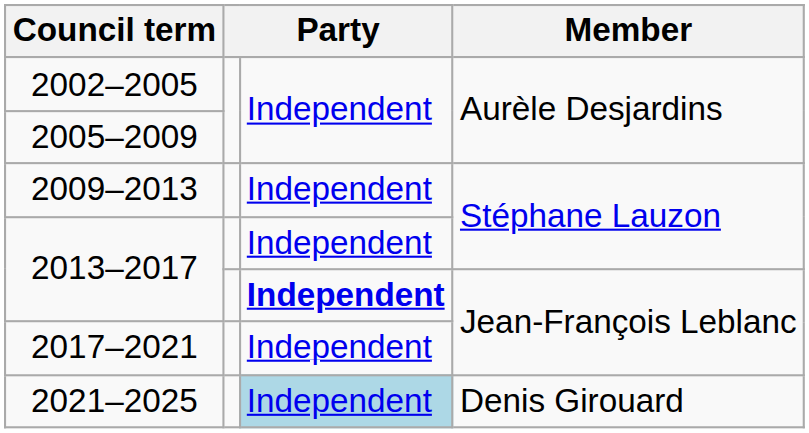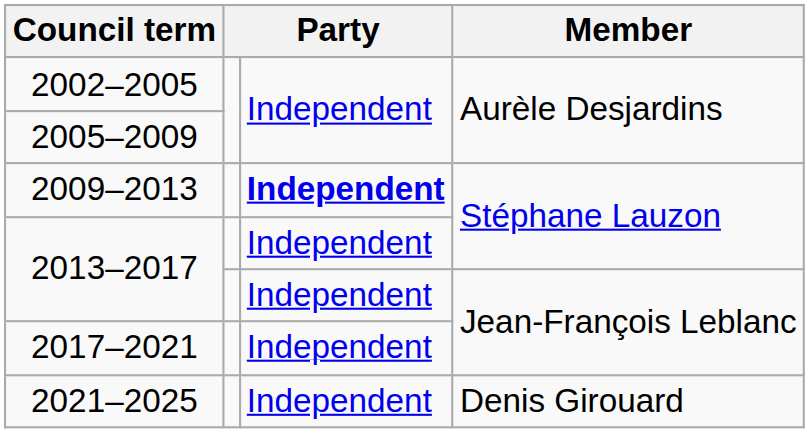(339, 189) normal -> (346, 189) bold
(346, 294) bold -> (339, 294) normal
(339, 400) lightblue background -> (339, 400) no background
